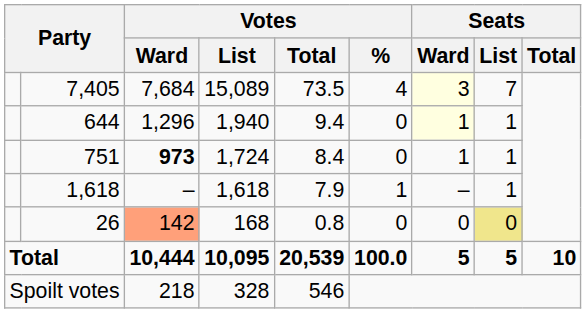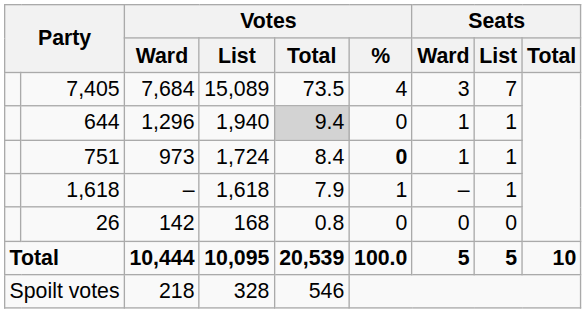(464, 88) lightyellow background -> (464, 88) no background
(329, 122) no background -> (329, 122) lightgrey background
(464, 122) lightyellow background -> (464, 122) no background
(177, 156) bold -> (177, 156) normal
(401, 156) normal -> (401, 156) bold
(177, 223) lightsalmon background -> (177, 223) no background
(511, 223) khaki background -> (511, 223) no background
